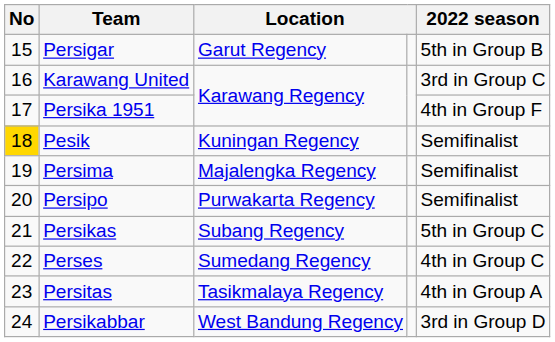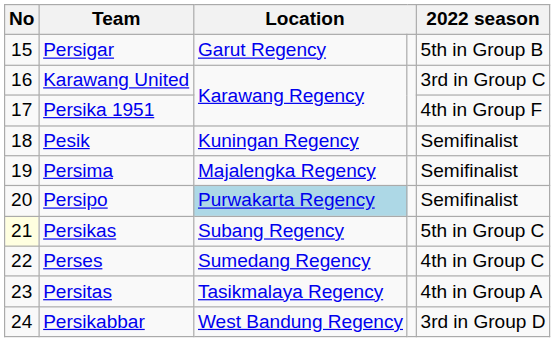(22, 140) gold background -> (22, 140) no background
(286, 200) no background -> (286, 200) lightblue background
(22, 230) no background -> (22, 230) lightyellow background
